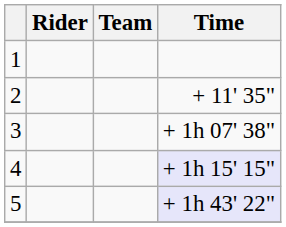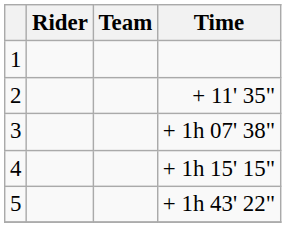(219, 167) lavender background -> (219, 167) no background
(219, 204) lavender background -> (219, 204) no background
